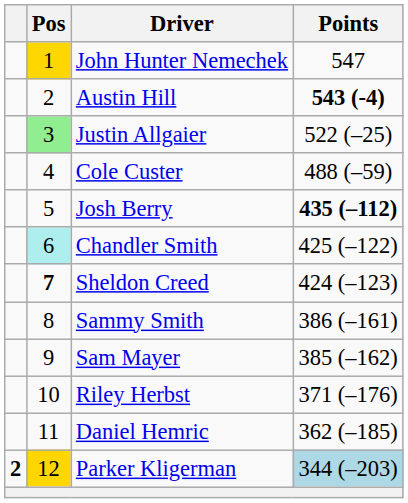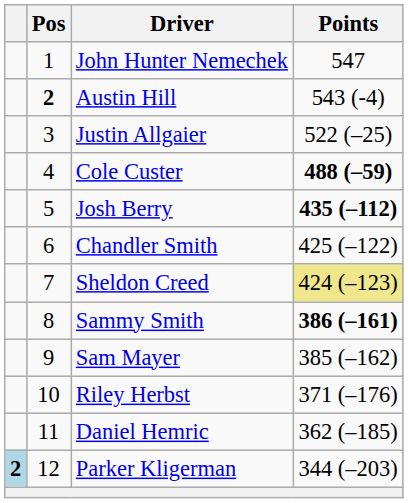(49, 60) gold background -> (49, 60) no background
(49, 97) normal -> (49, 97) bold
(348, 97) bold -> (348, 97) normal
(49, 134) lightgreen background -> (49, 134) no background
(348, 171) normal -> (348, 171) bold
(49, 245) paleturquoise background -> (49, 245) no background
(49, 282) bold -> (49, 282) normal
(348, 282) no background -> (348, 282) khaki background
(348, 319) normal -> (348, 319) bold
(16, 468) no background -> (16, 468) lightblue background
(49, 468) gold background -> (49, 468) no background
(348, 468) lightblue background -> (348, 468) no background
